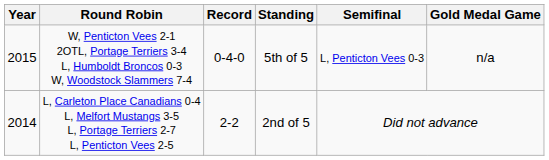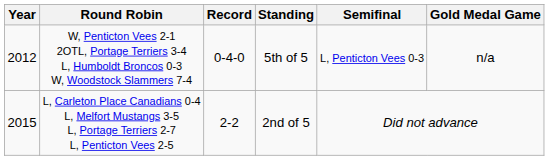(22, 57) 2015 -> (22, 57) 2012
(22, 122) 2014 -> (22, 122) 2015
